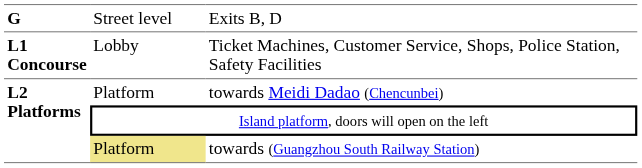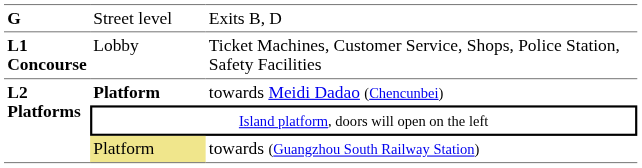(124, 92) normal -> (127, 92) bold
